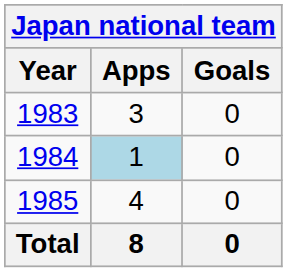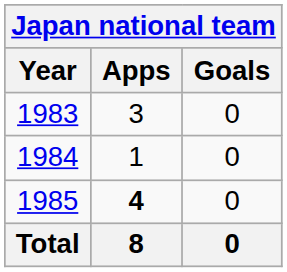(136, 157) lightblue background -> (136, 157) no background
(136, 200) normal -> (136, 200) bold
